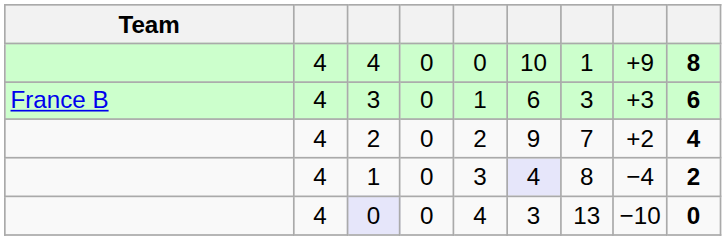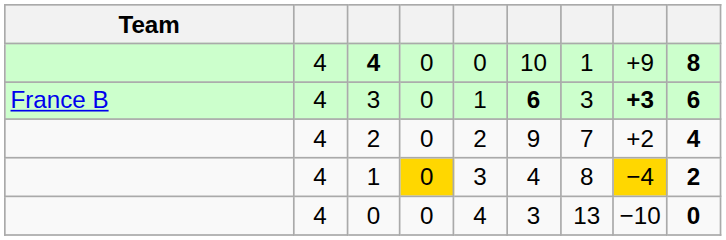(373, 63) normal -> (373, 63) bold
(533, 101) normal -> (533, 101) bold
(640, 101) normal -> (640, 101) bold
(427, 177) no background -> (427, 177) gold background
(533, 177) lavender background -> (533, 177) no background
(640, 177) no background -> (640, 177) gold background
(373, 215) lavender background -> (373, 215) no background
